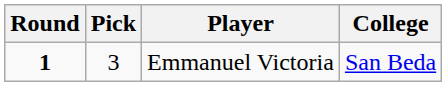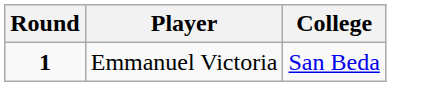- column: (113, 23)
